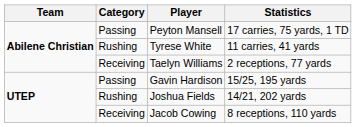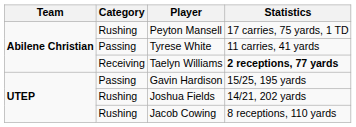(117, 30) Passing -> (118, 30) Rushing
(118, 46) Rushing -> (117, 46) Passing
(279, 63) normal -> (283, 63) bold
(122, 113) Receiving -> (118, 113) Rushing
